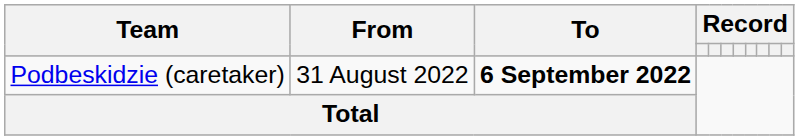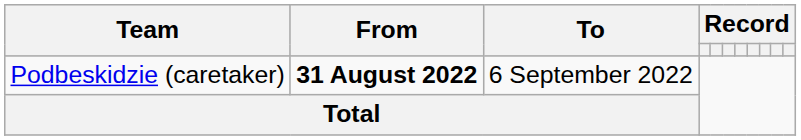(382, 74) normal -> (387, 74) bold
(586, 74) bold -> (591, 74) normal
